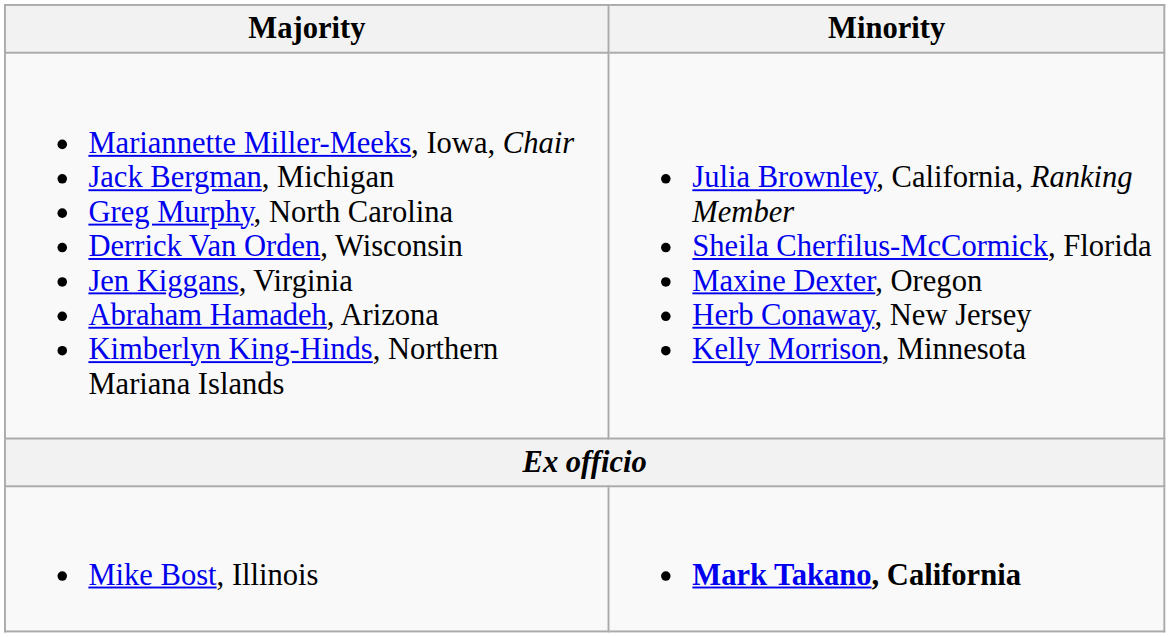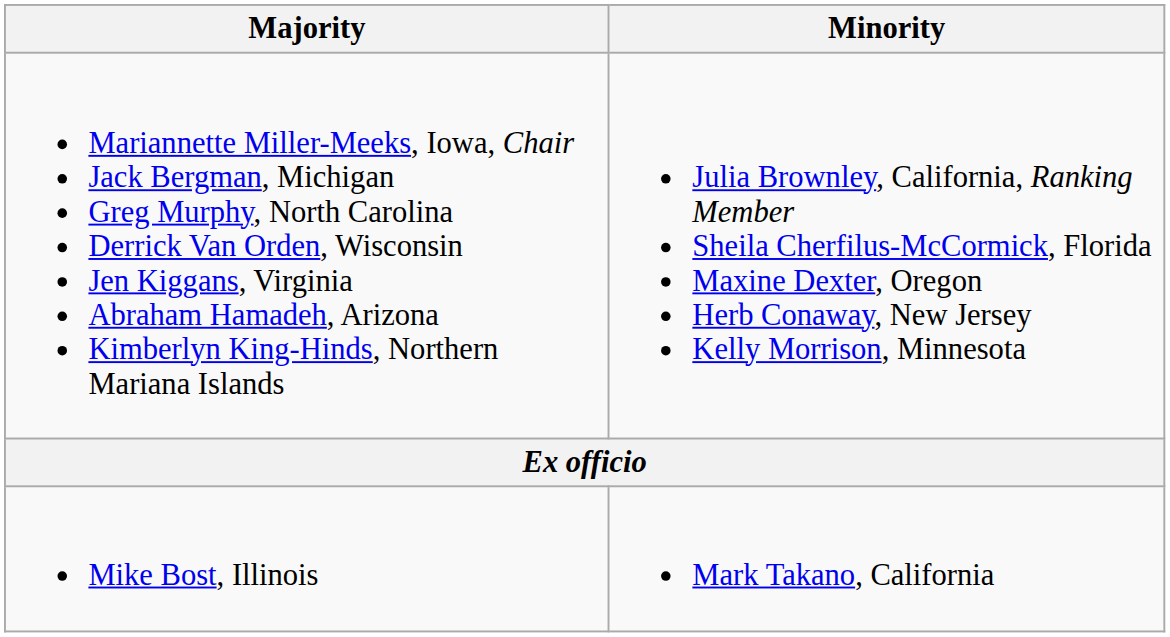(887, 576) bold -> (887, 576) normal
